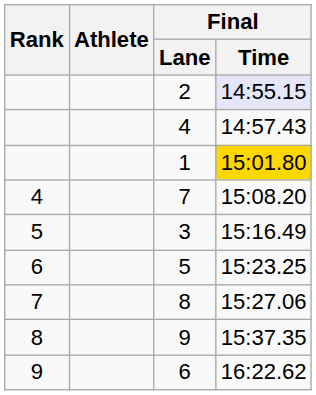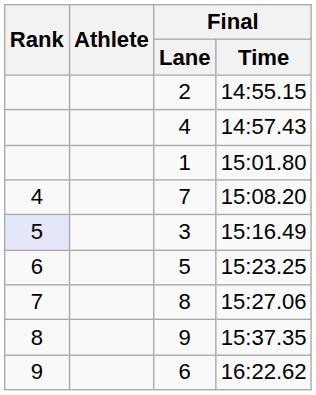(264, 92) lavender background -> (264, 92) no background
(264, 162) gold background -> (264, 162) no background
(37, 232) no background -> (37, 232) lavender background
